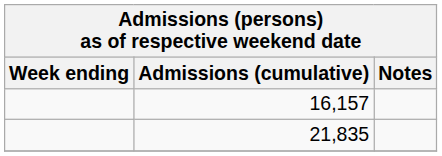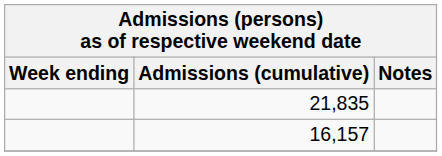rows swapped: (339, 134) <-> (339, 103)
